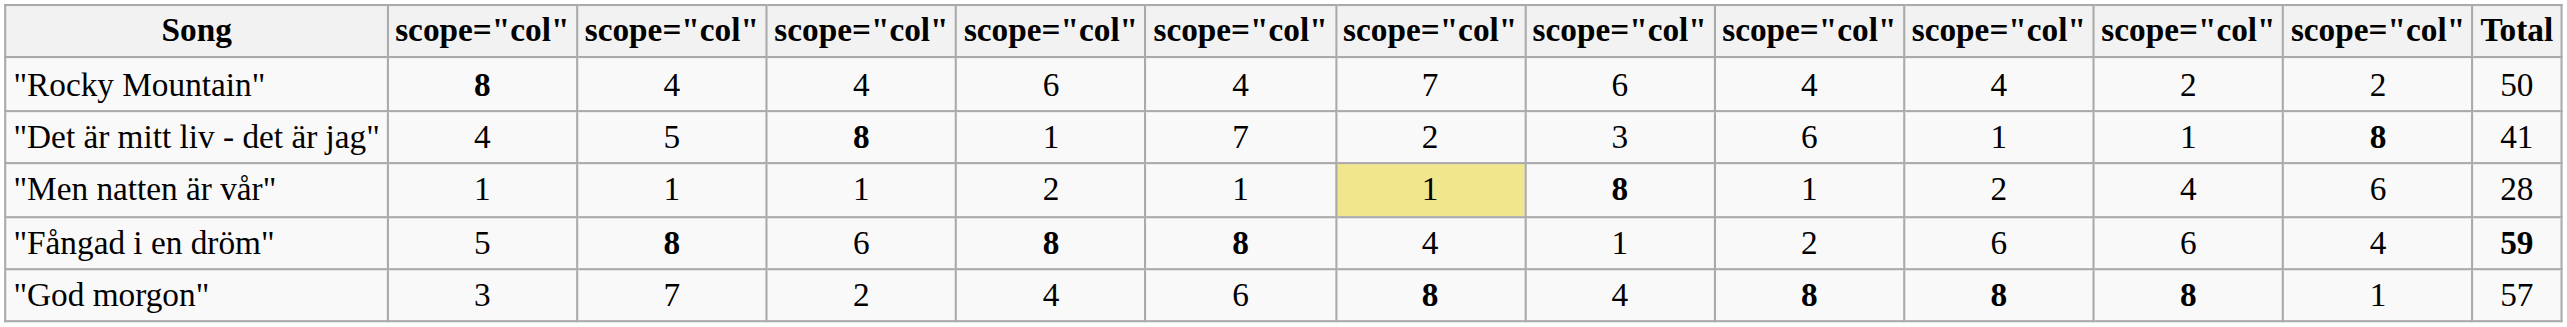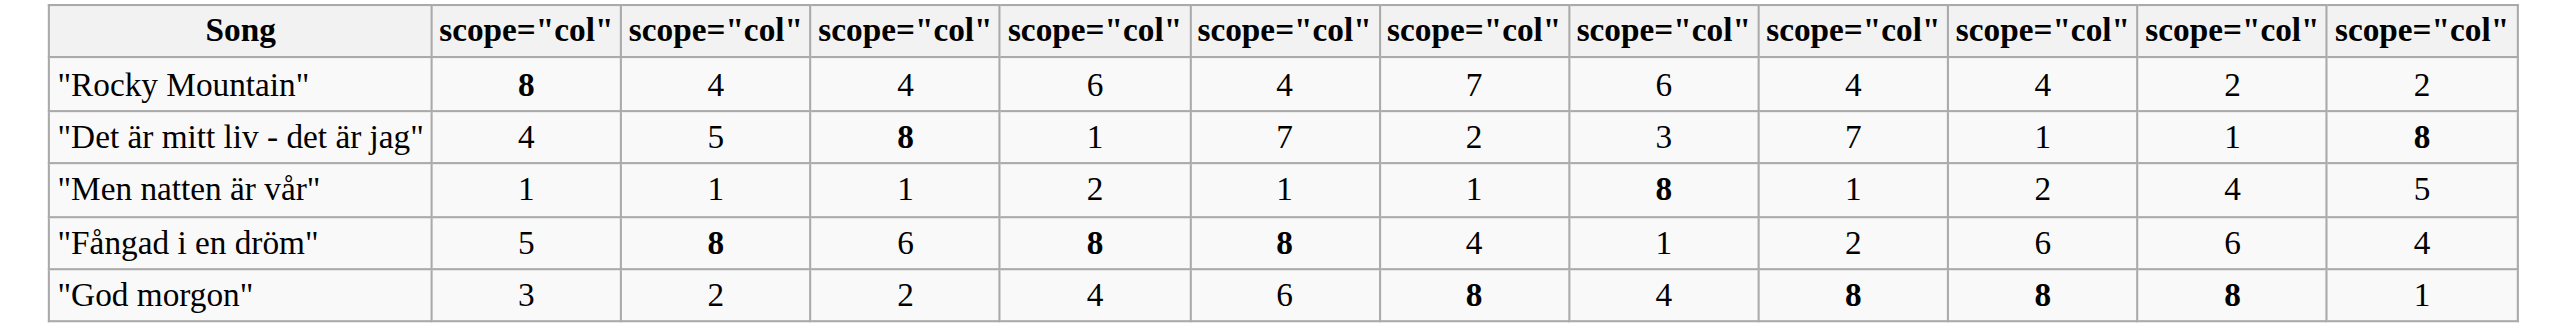- column: (2517, 30)
(1809, 136) 6 -> (1853, 136) 7
(1430, 189) khaki background -> (1474, 189) no background
(2378, 189) 6 -> (2422, 189) 5
(672, 294) 7 -> (716, 294) 2
